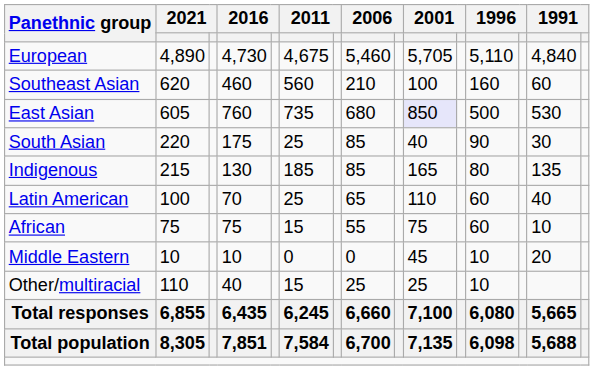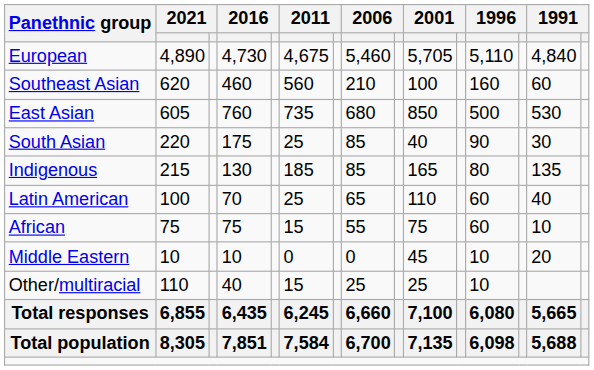(422, 113) lavender background -> (422, 113) no background
